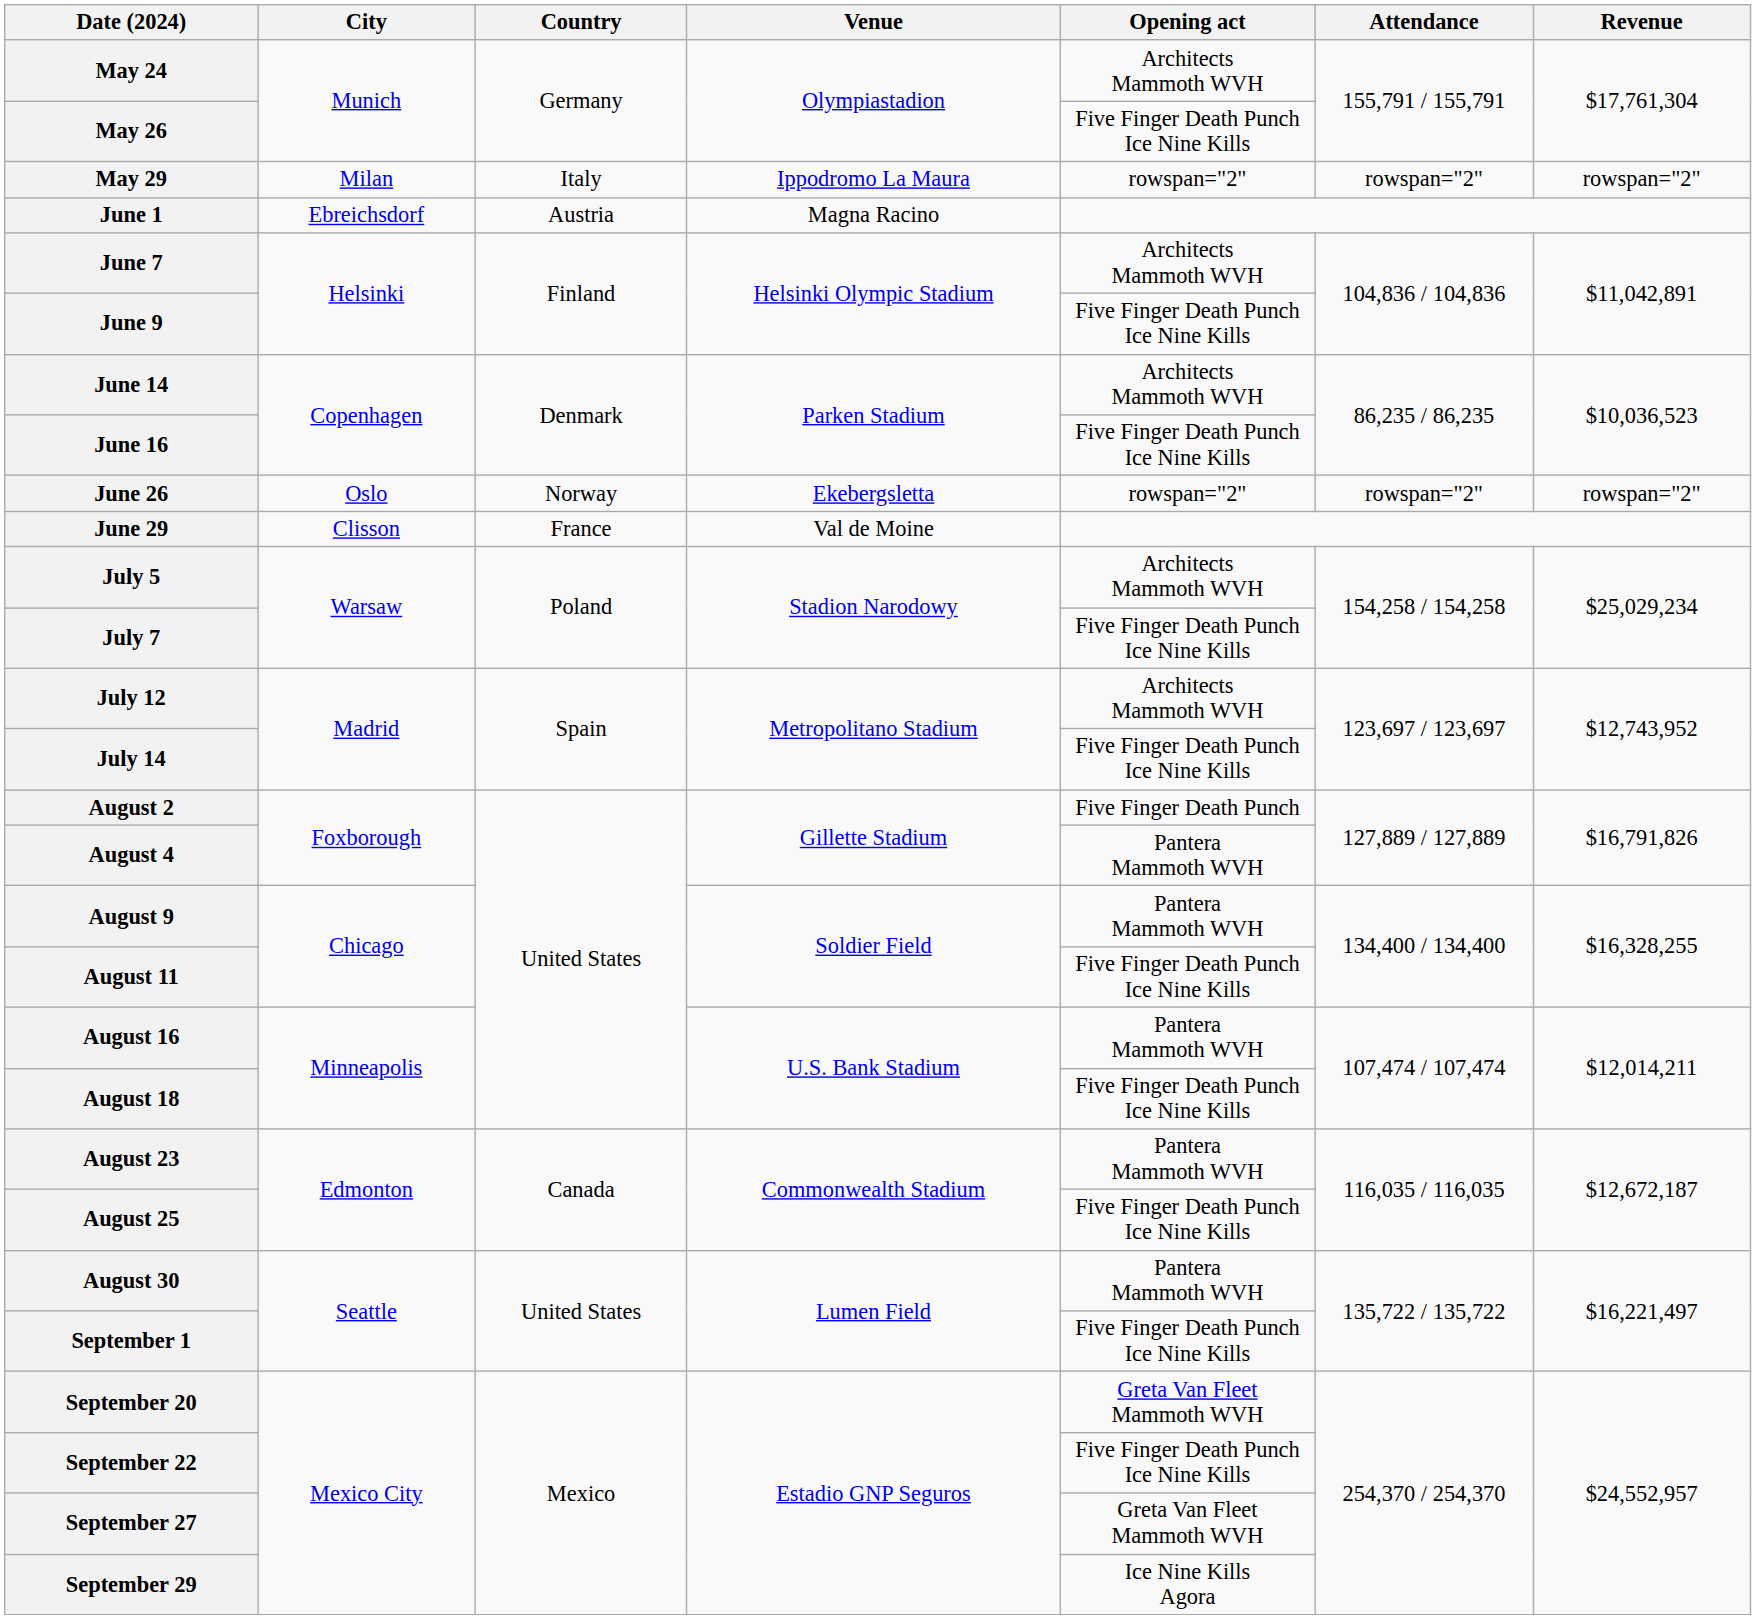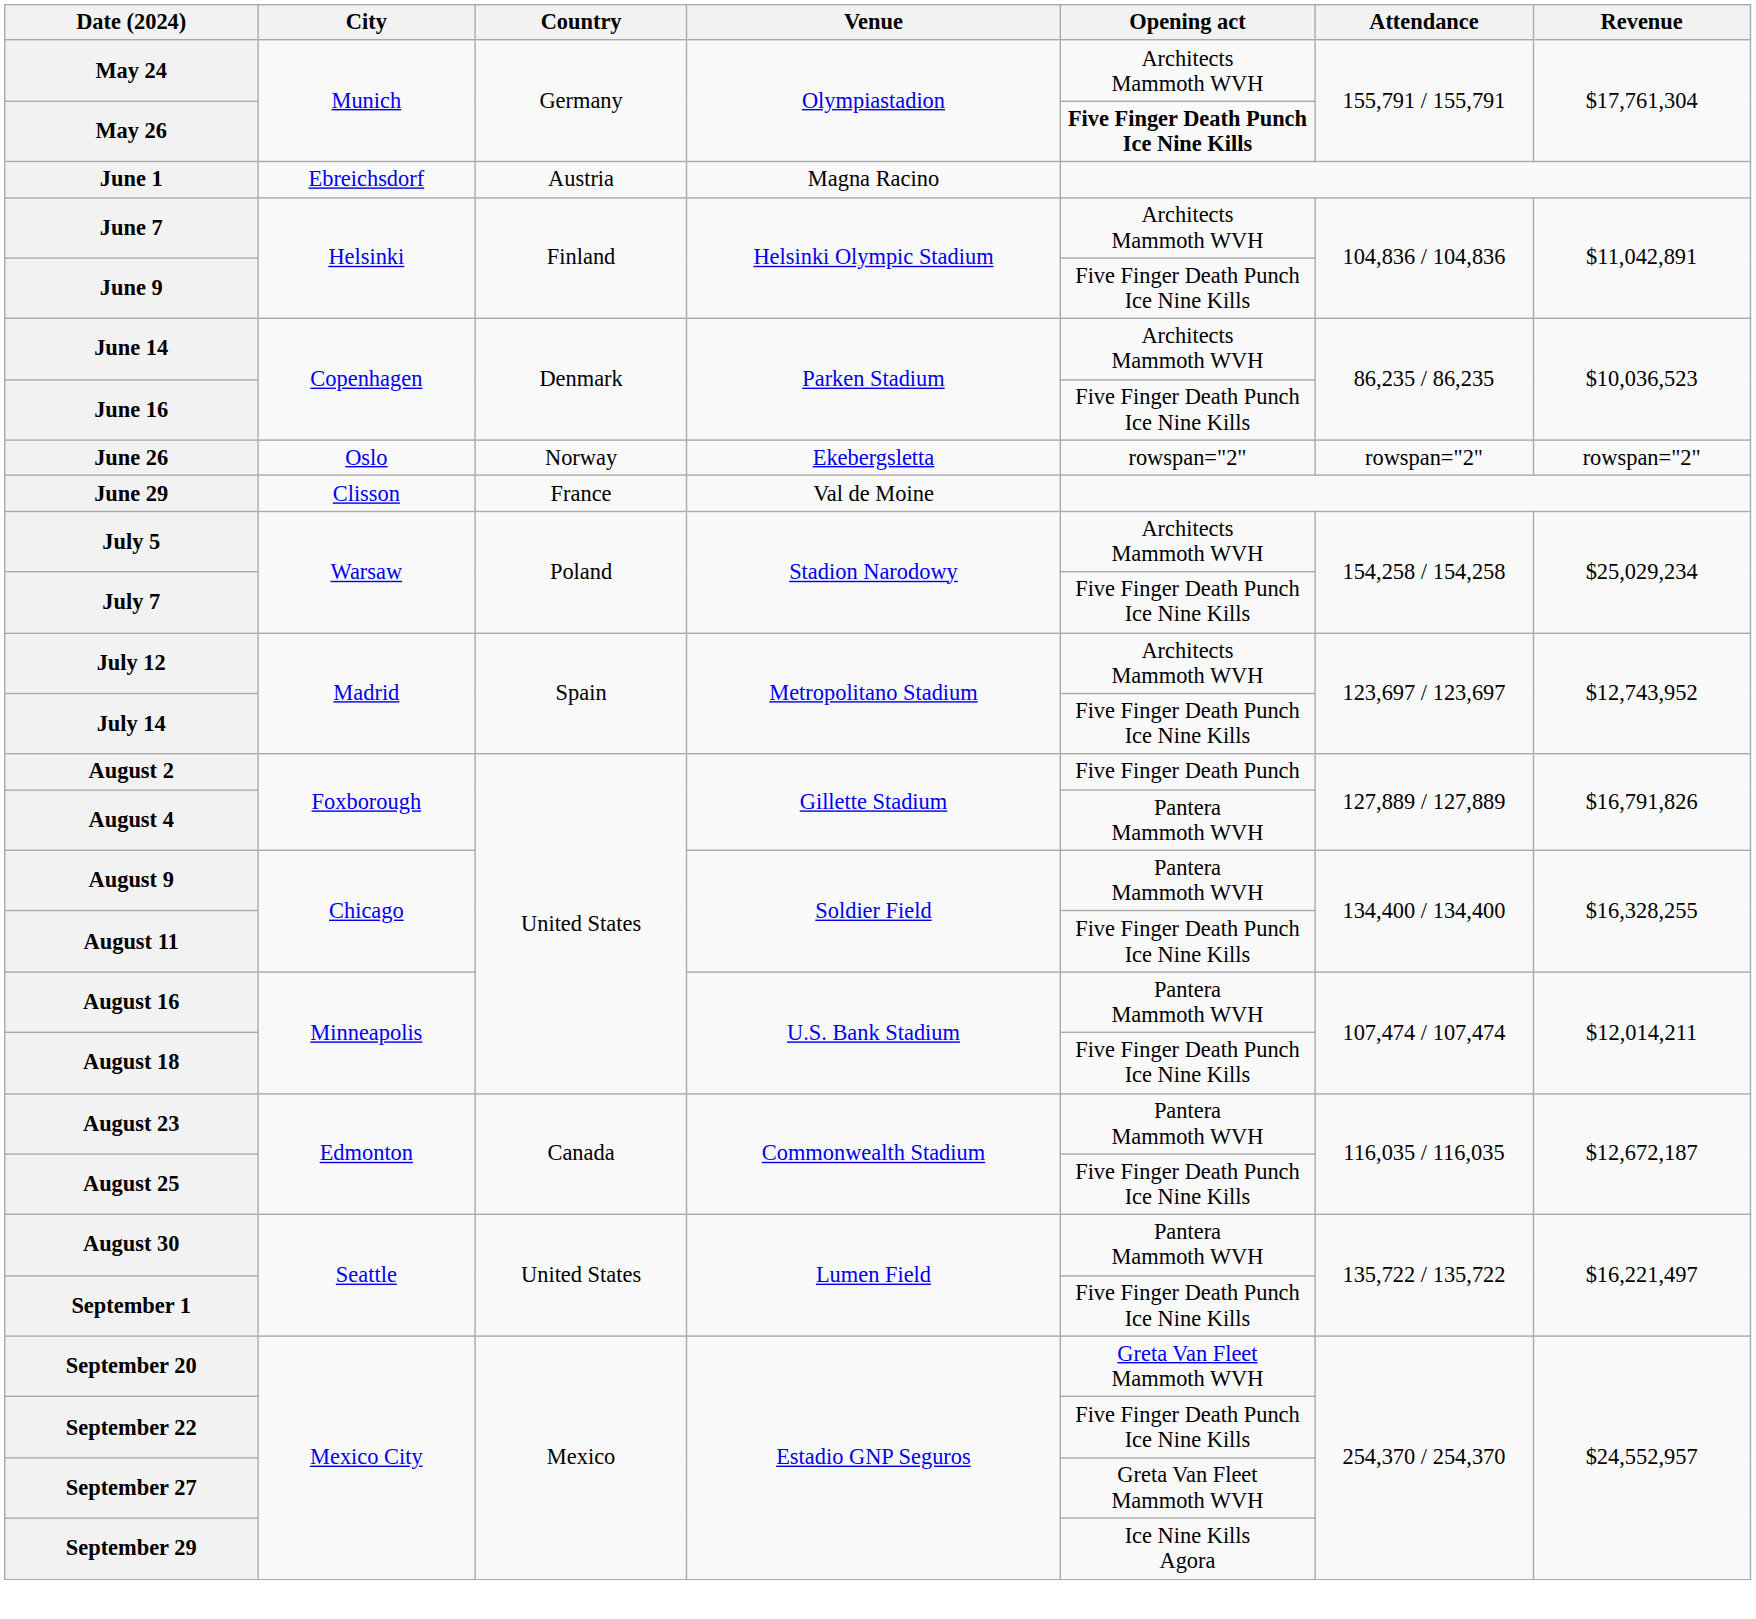(1187, 131) normal -> (1187, 131) bold
- row: (131, 179)
